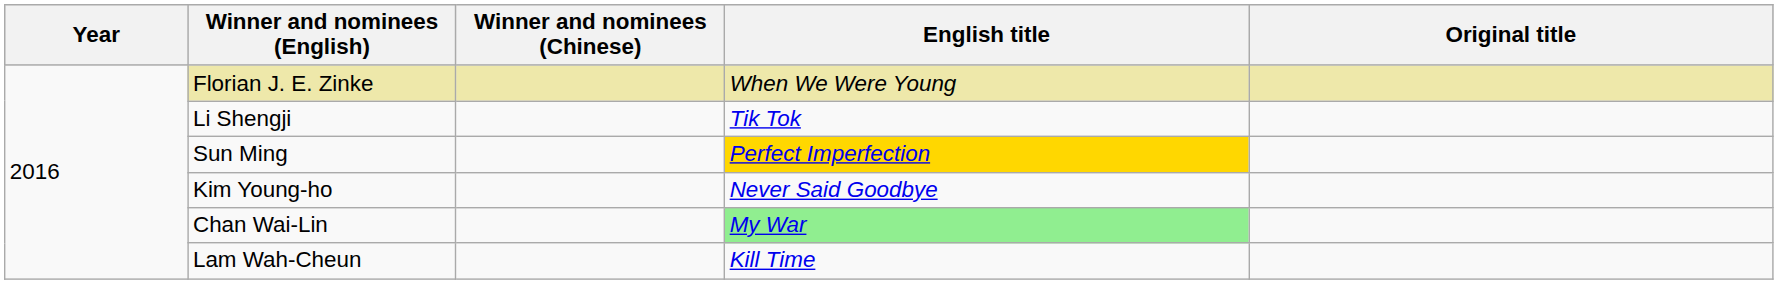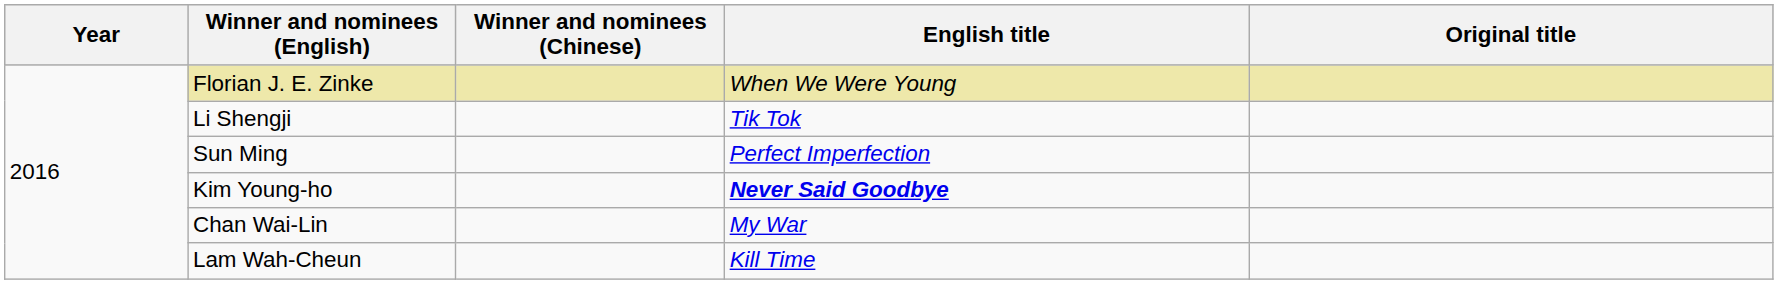(830, 154) gold background -> (830, 154) no background
(834, 189) normal -> (839, 189) bold
(768, 225) lightgreen background -> (768, 225) no background
